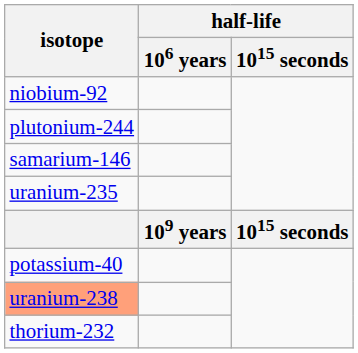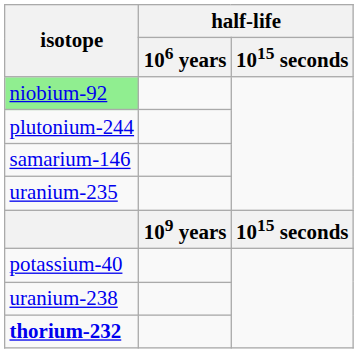(58, 93) no background -> (58, 93) lightgreen background
(64, 298) lightsalmon background -> (64, 298) no background
(62, 331) normal -> (65, 331) bold
